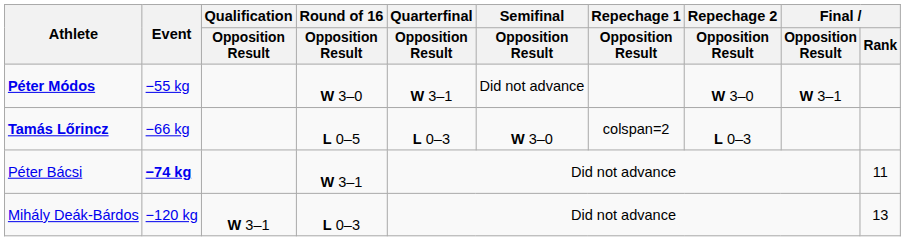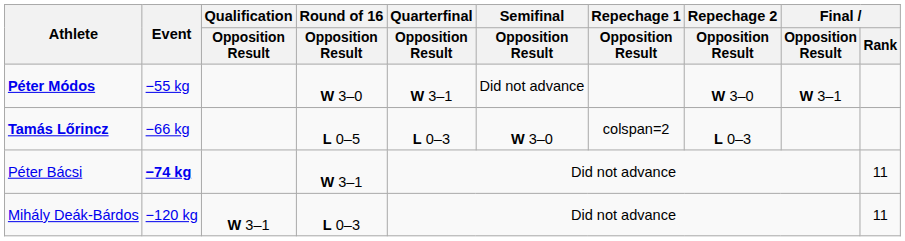(880, 215) 13 -> (880, 215) 11
